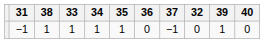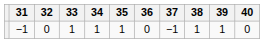columns swapped: (197, 13) <-> (47, 13)
